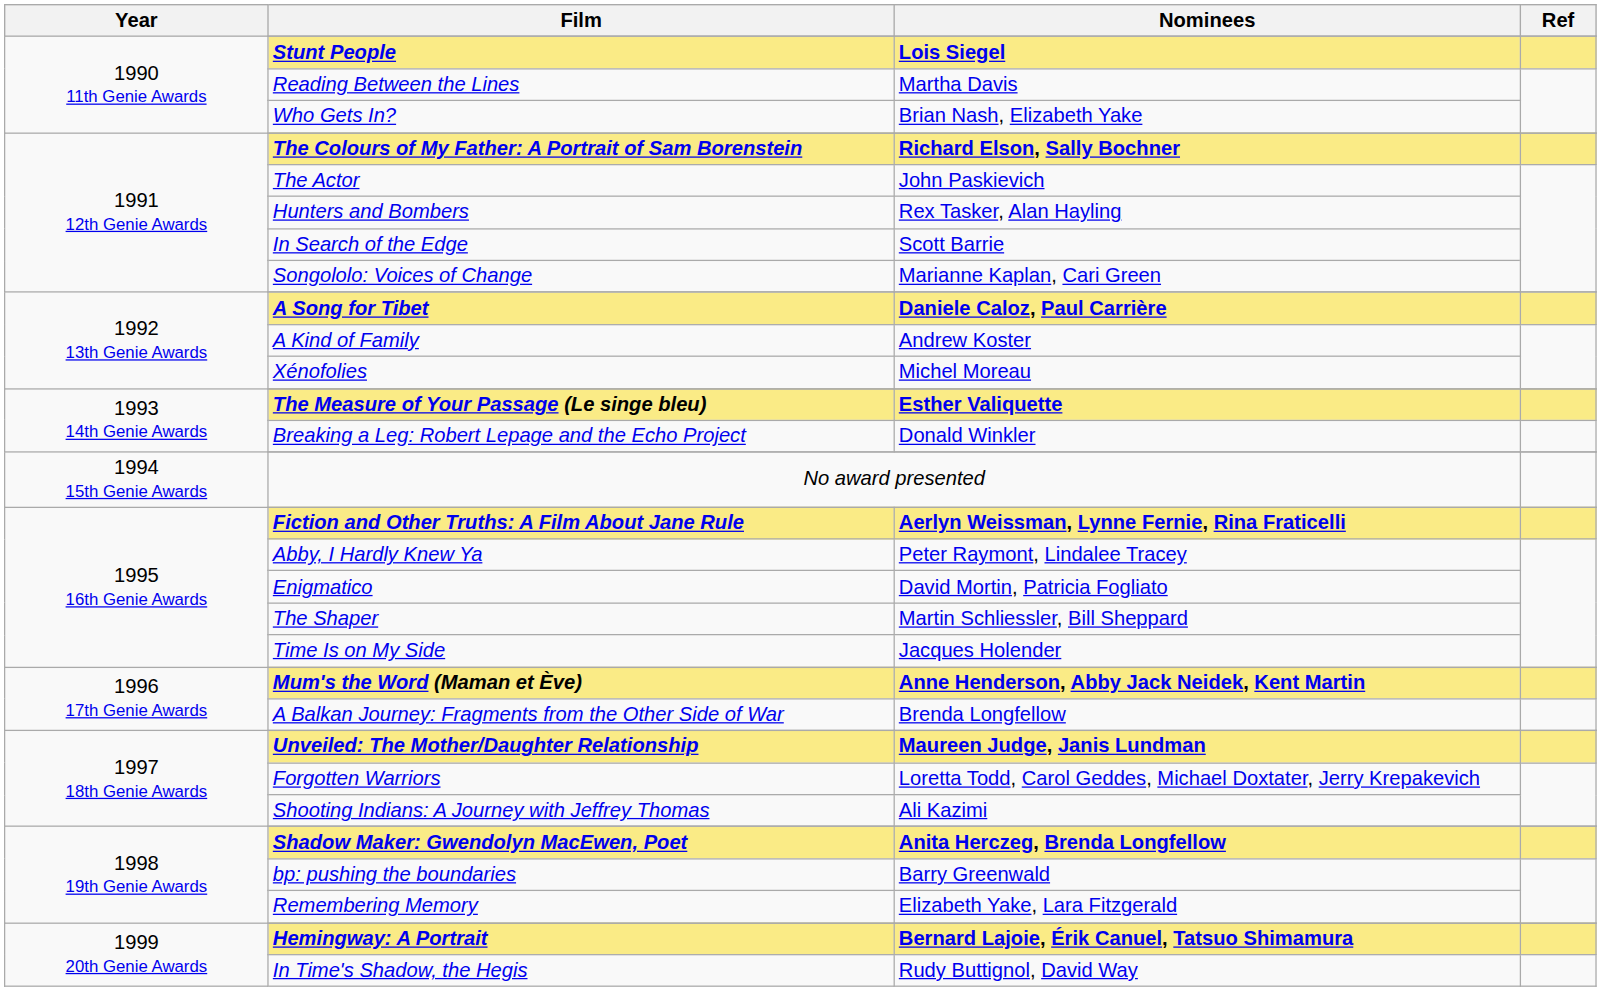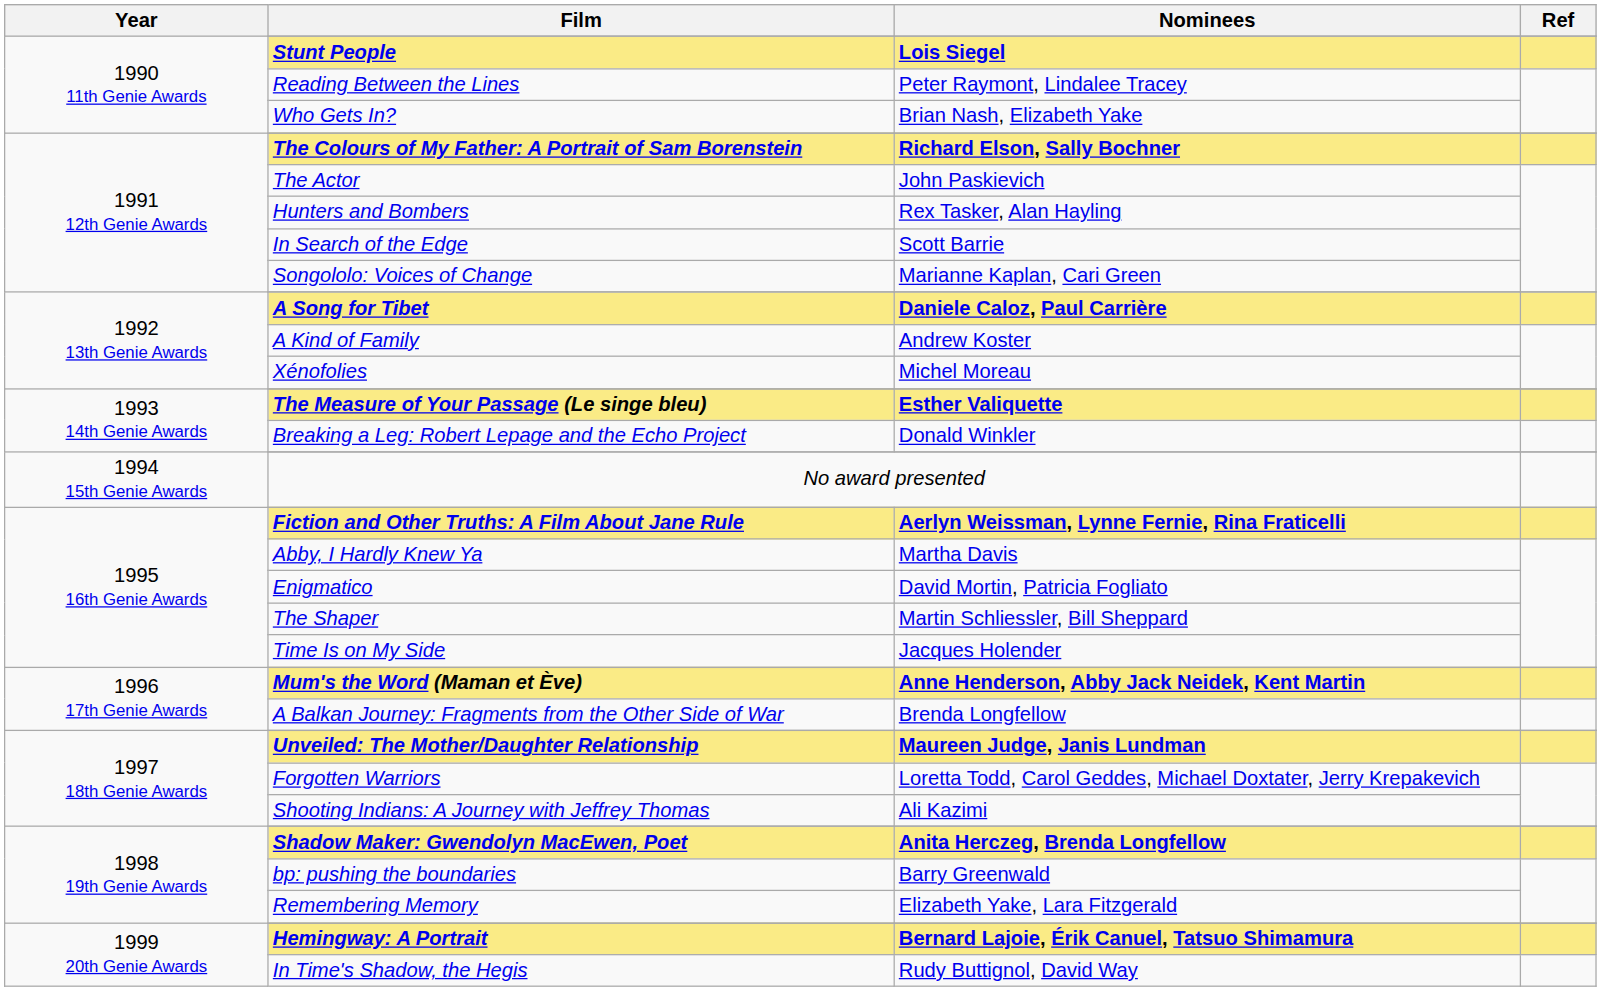(958, 84) Martha Davis -> (1043, 84) Peter Raymont, Lindalee Tracey
(1043, 554) Peter Raymont, Lindalee Tracey -> (958, 554) Martha Davis
